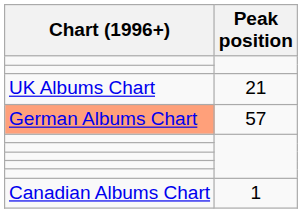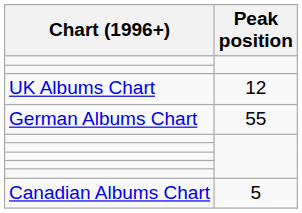(256, 88) 21 -> (256, 88) 12
(103, 118) lightsalmon background -> (103, 118) no background
(256, 118) 57 -> (256, 118) 55
(256, 193) 1 -> (256, 193) 5
